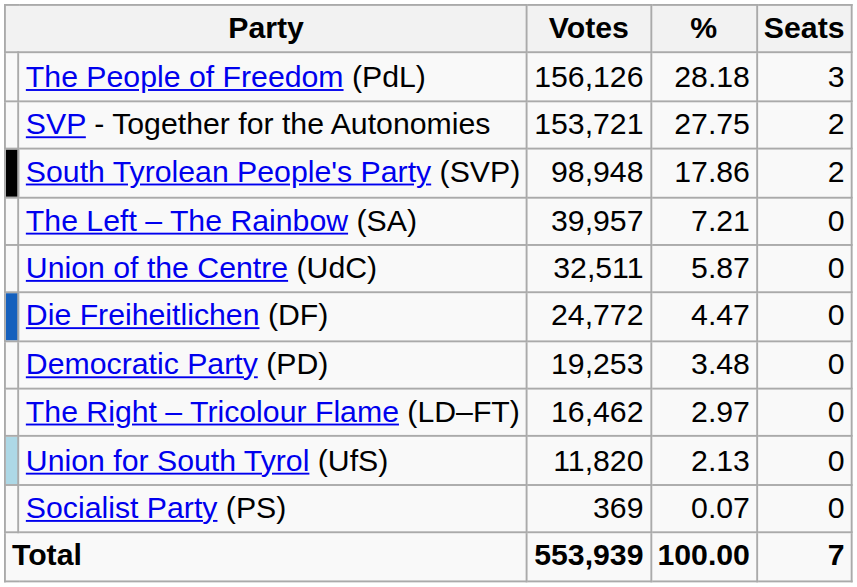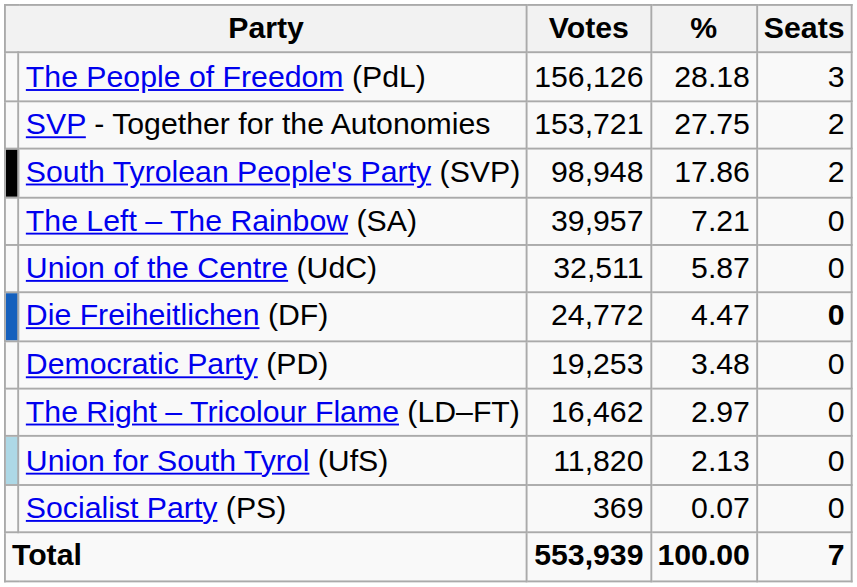(836, 316) normal -> (836, 316) bold
